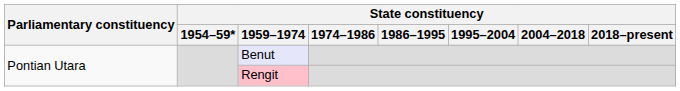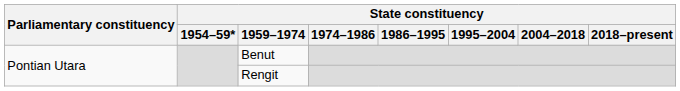(258, 55) lavender background -> (258, 55) no background
(260, 75) pink background -> (260, 75) no background
